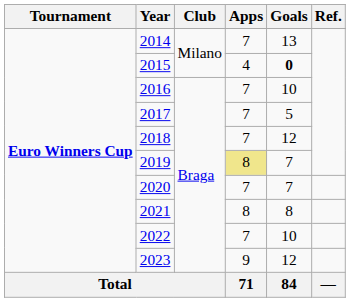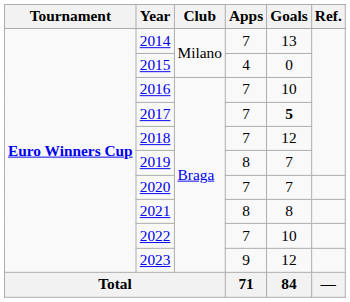(289, 65) bold -> (289, 65) normal
(289, 114) normal -> (289, 114) bold
(246, 162) khaki background -> (246, 162) no background
